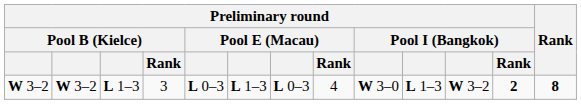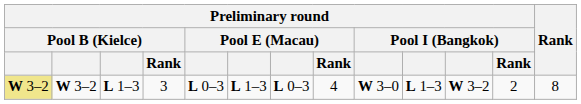(28, 87) no background -> (28, 87) khaki background
(514, 87) bold -> (514, 87) normal
(555, 87) bold -> (555, 87) normal
